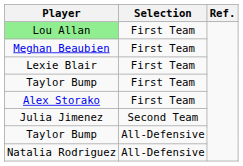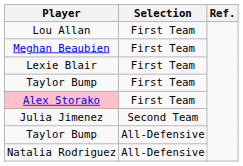(61, 30) lightgreen background -> (61, 30) no background
(61, 100) no background -> (61, 100) pink background
